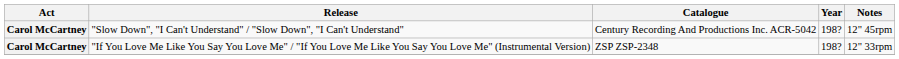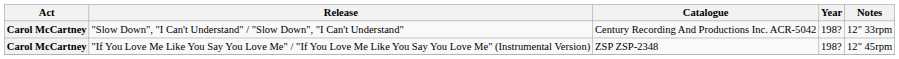(870, 29) 12" 45rpm -> (870, 29) 12" 33rpm
(870, 46) 12" 33rpm -> (870, 46) 12" 45rpm
